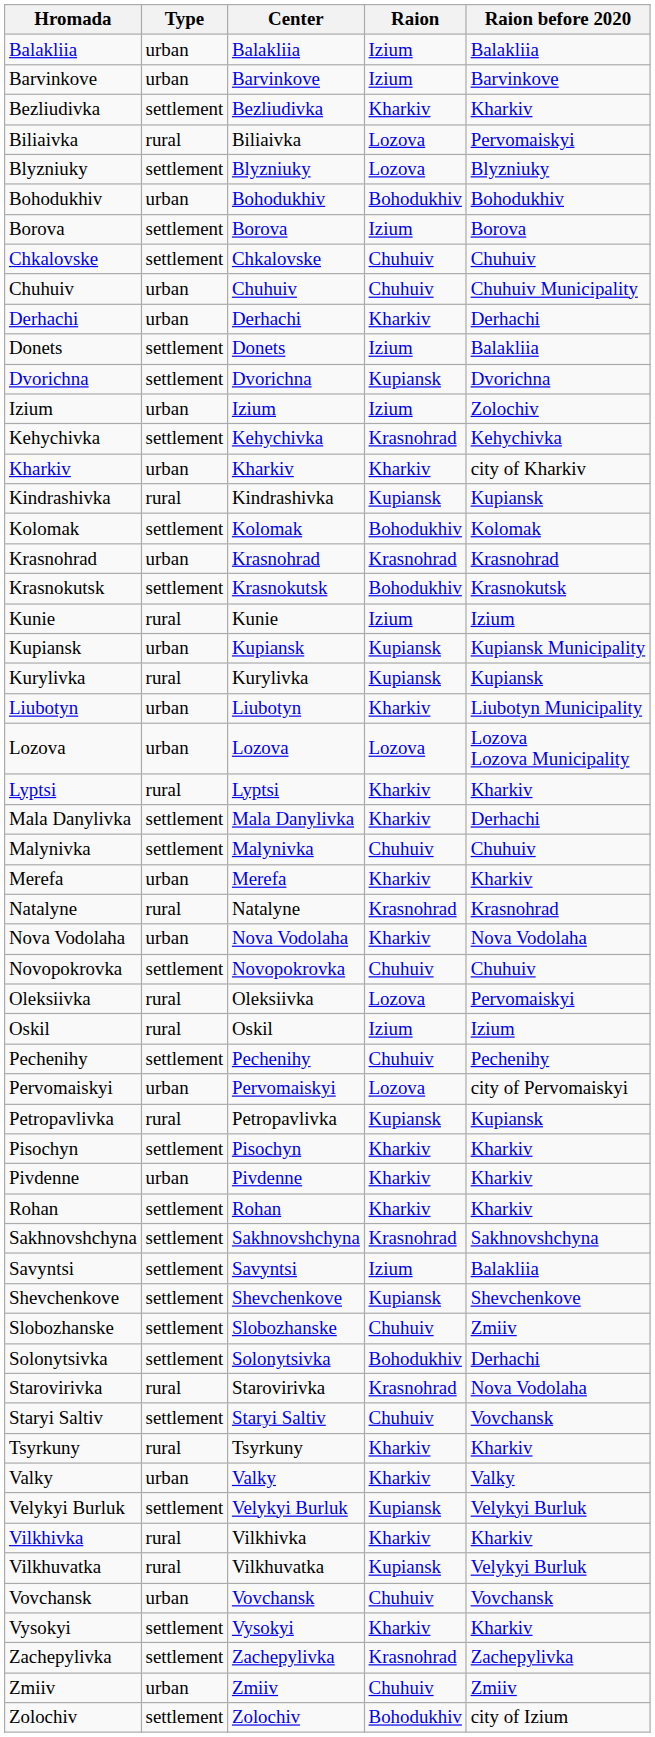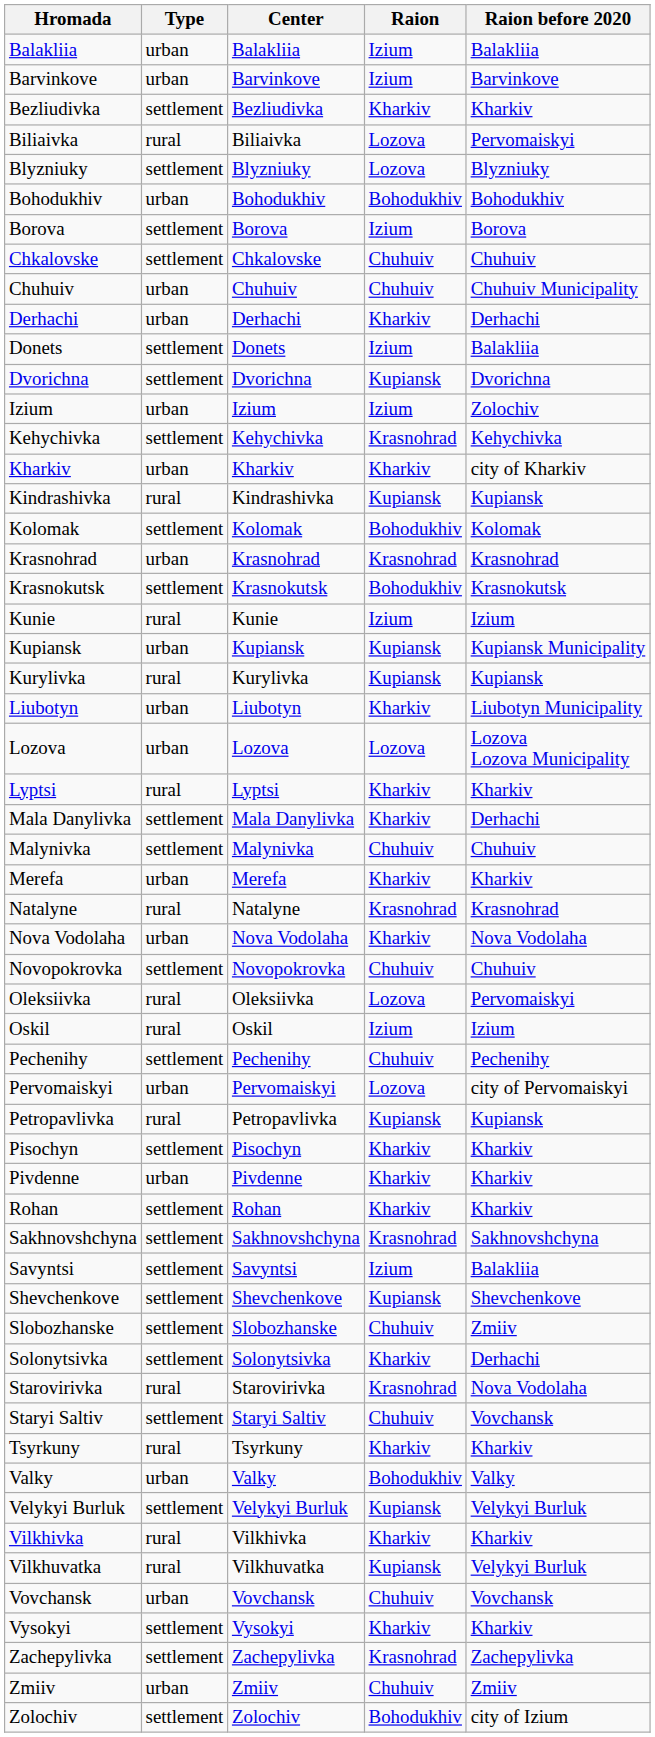(415, 1358) Bohodukhiv -> (400, 1358) Kharkiv
(400, 1477) Kharkiv -> (415, 1477) Bohodukhiv
